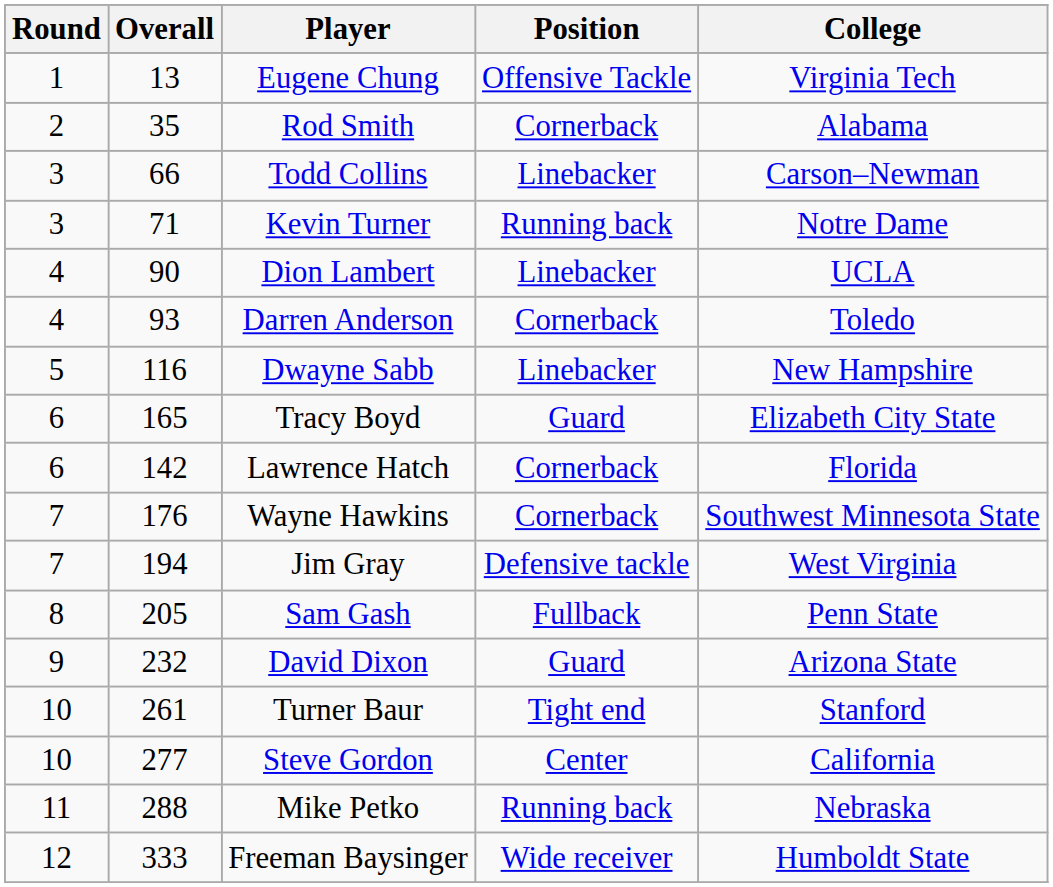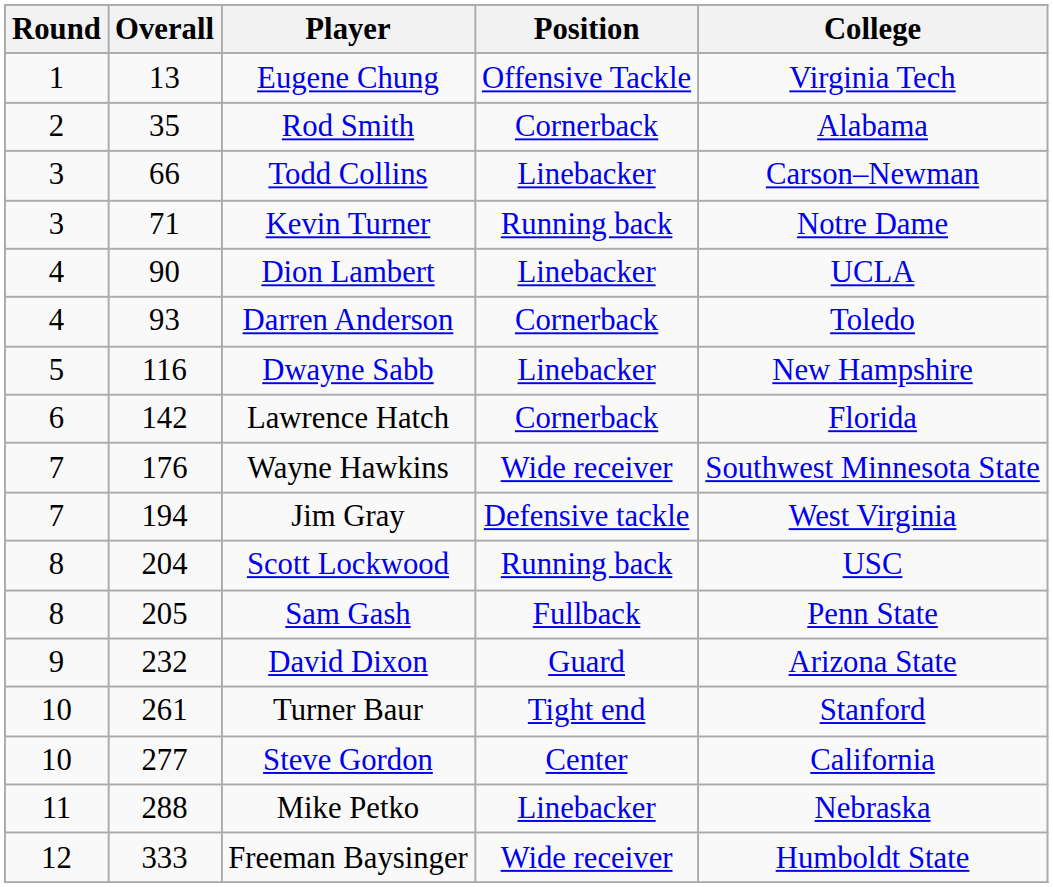- row: (348, 418)
(587, 516) Cornerback -> (587, 467) Wide receiver
+ row: (348, 564)
(587, 808) Running back -> (587, 808) Linebacker
